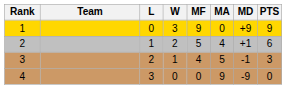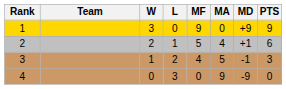columns swapped: (175, 12) <-> (151, 12)
